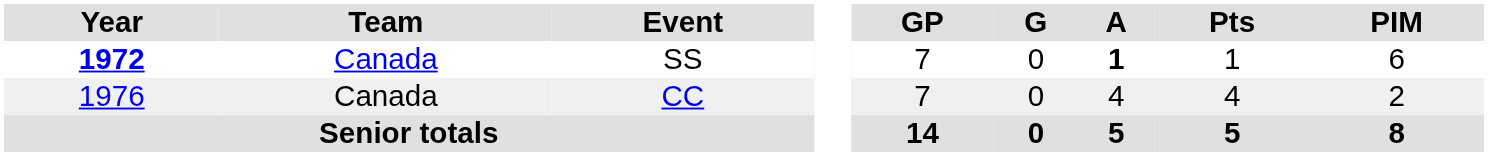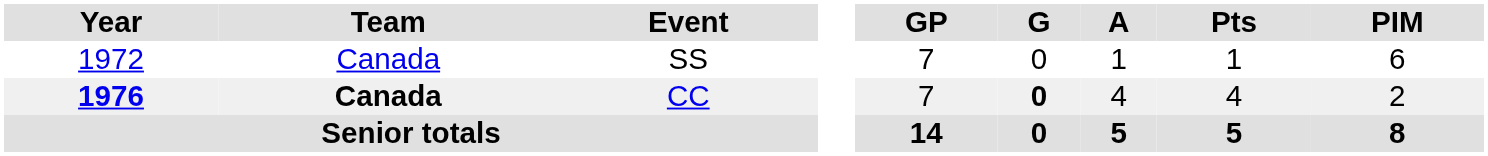(112, 59) bold -> (111, 59) normal
(1116, 59) bold -> (1119, 59) normal
(112, 96) normal -> (111, 96) bold
(386, 96) normal -> (388, 96) bold
(1036, 96) normal -> (1039, 96) bold
